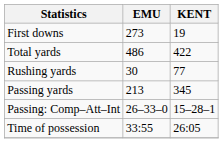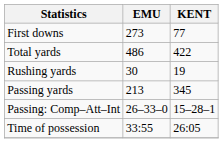(179, 33) 19 -> (179, 33) 77
(179, 71) 77 -> (179, 71) 19
